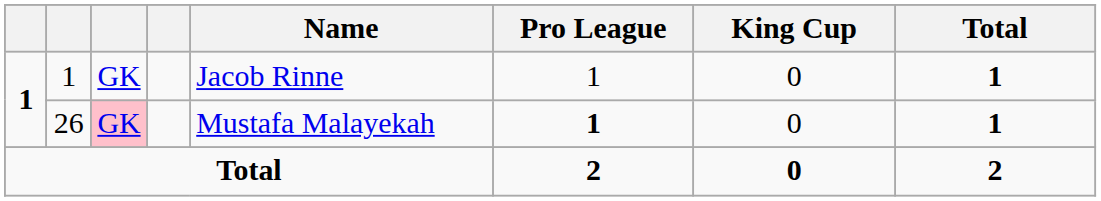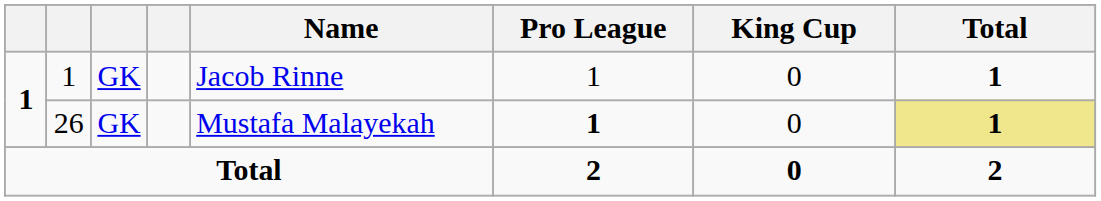(119, 123) pink background -> (119, 123) no background
(995, 123) no background -> (995, 123) khaki background
